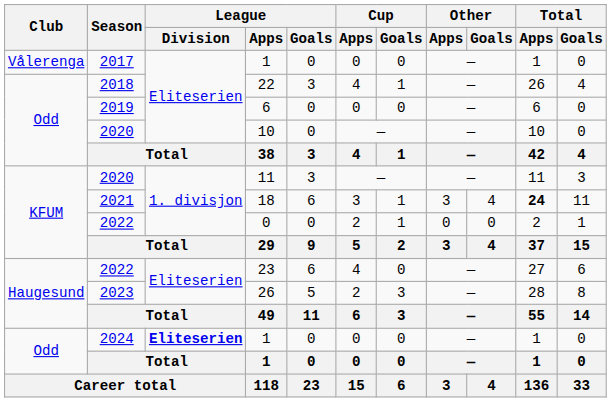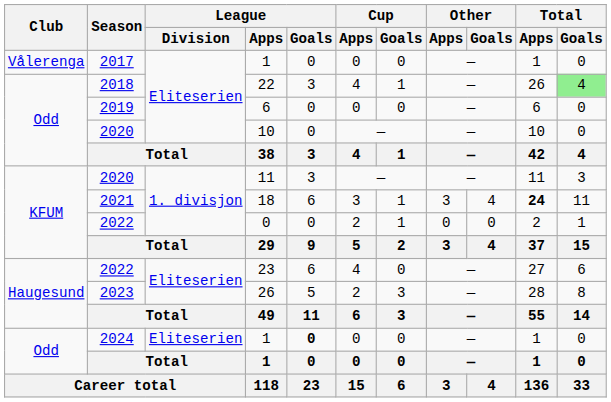(581, 85) no background -> (581, 85) lightgreen background
(196, 339) bold -> (196, 339) normal
(311, 339) normal -> (311, 339) bold
